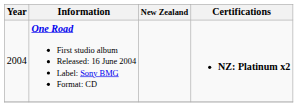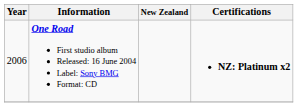(17, 61) 2004 -> (17, 61) 2006
